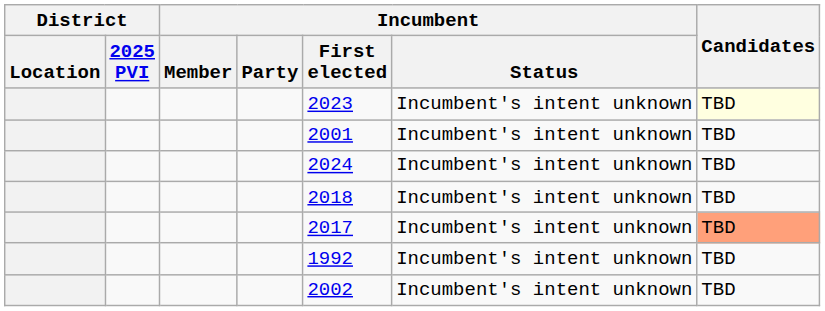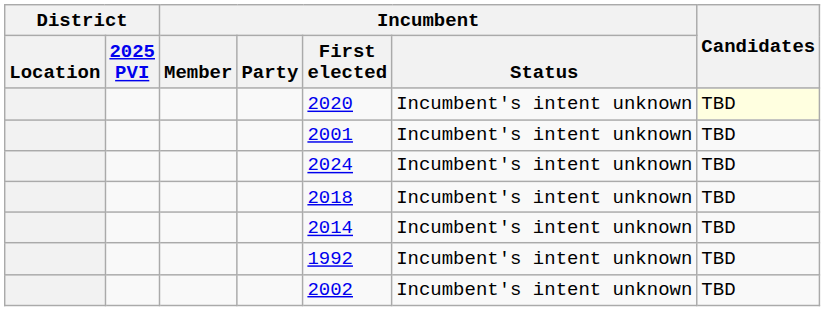(330, 104) 2023 -> (330, 104) 2020
(330, 228) 2017 -> (330, 228) 2014
(718, 228) lightsalmon background -> (718, 228) no background
